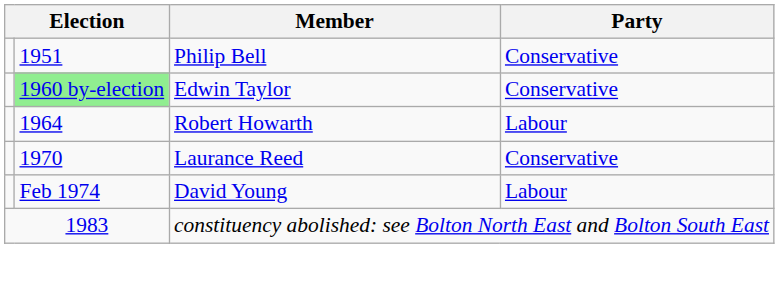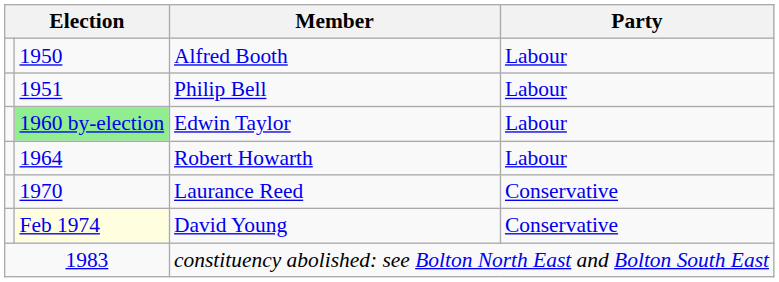+ row: (231, 55)
(562, 55) Conservative -> (536, 89) Labour
(562, 89) Conservative -> (536, 123) Labour
(60, 191) no background -> (60, 225) lightyellow background
(536, 191) Labour -> (562, 225) Conservative
